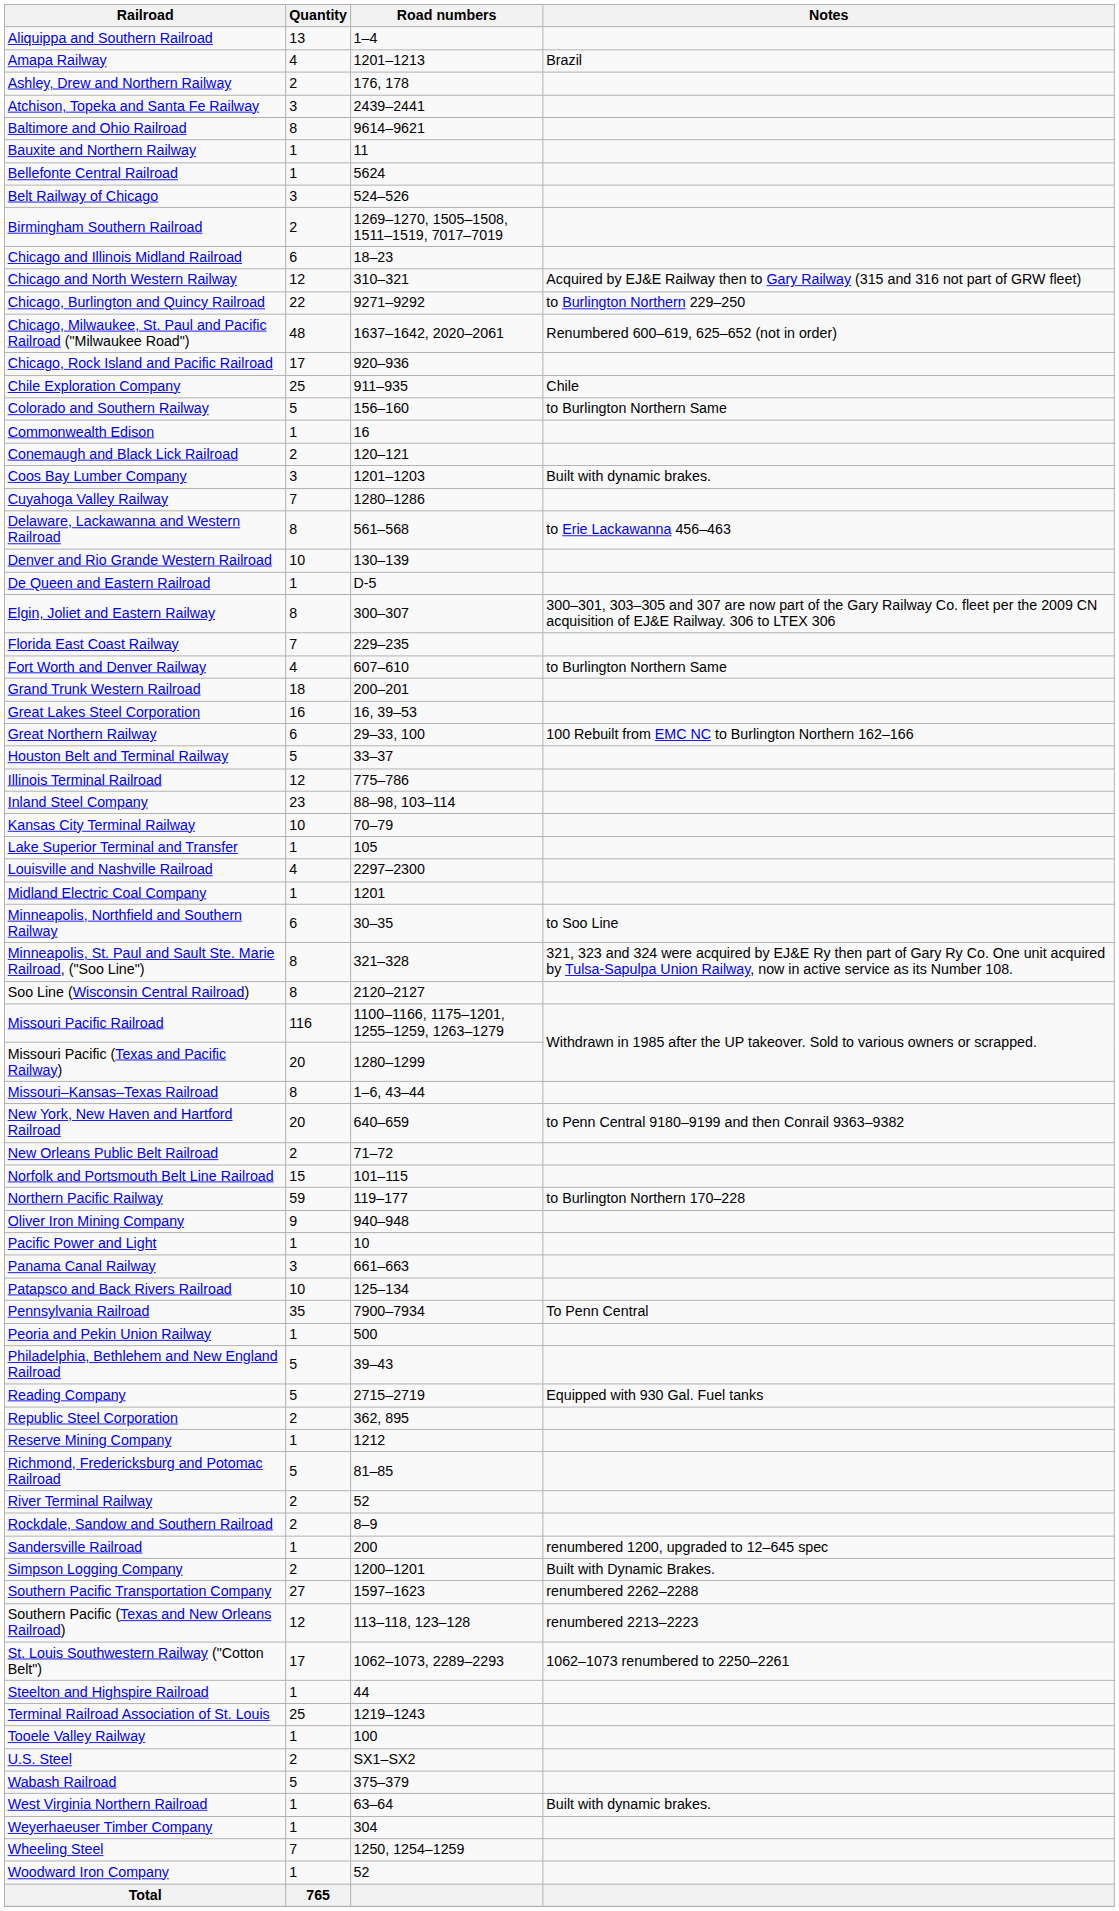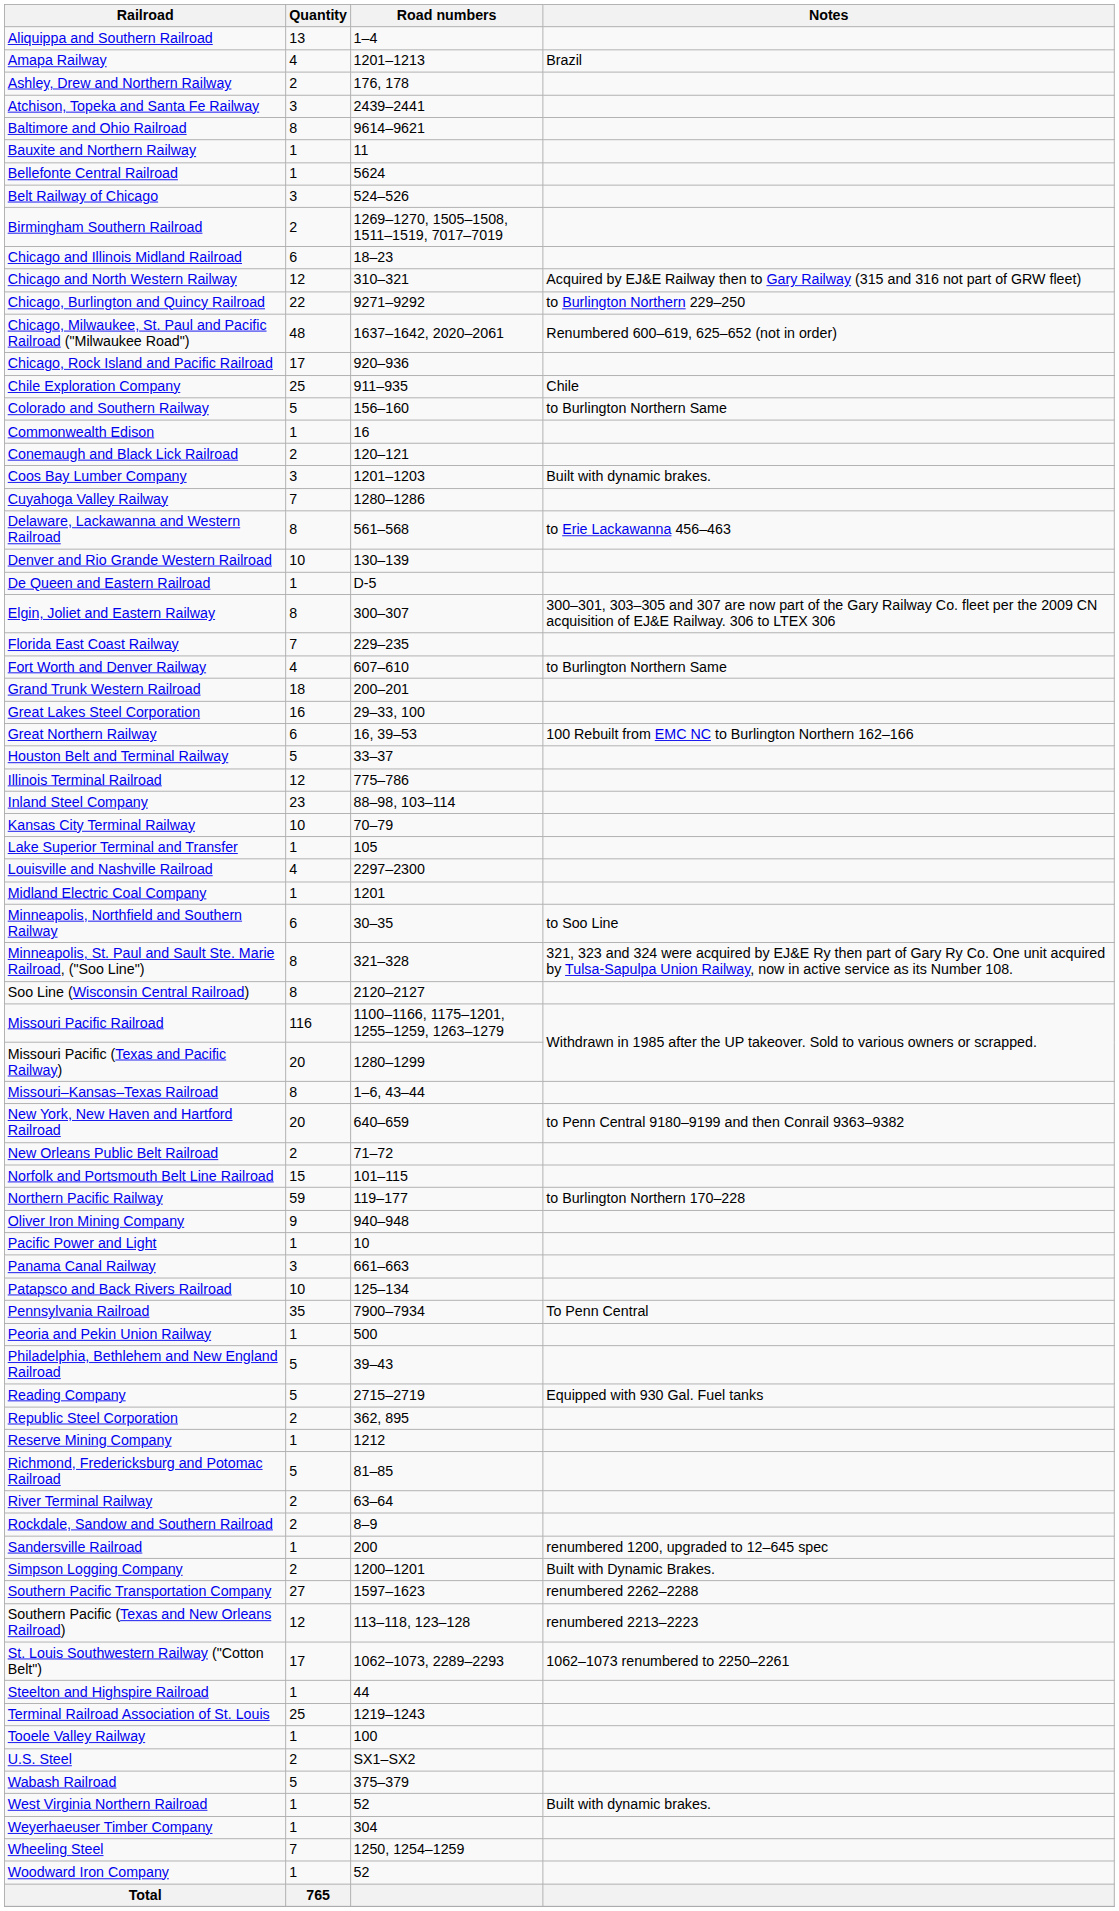(385, 712) 16, 39–53 -> (389, 712) 29–33, 100
(389, 734) 29–33, 100 -> (385, 734) 16, 39–53
(361, 1501) 52 -> (373, 1501) 63–64
(373, 1804) 63–64 -> (361, 1804) 52
